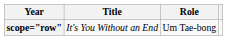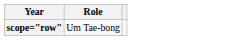- column: (112, 12)
